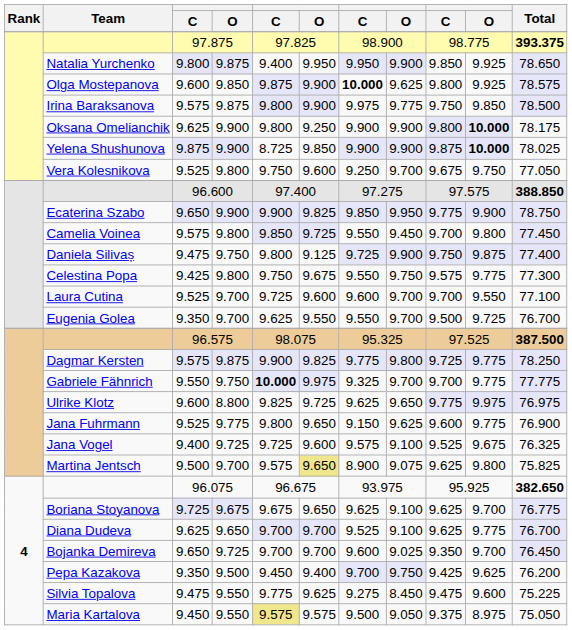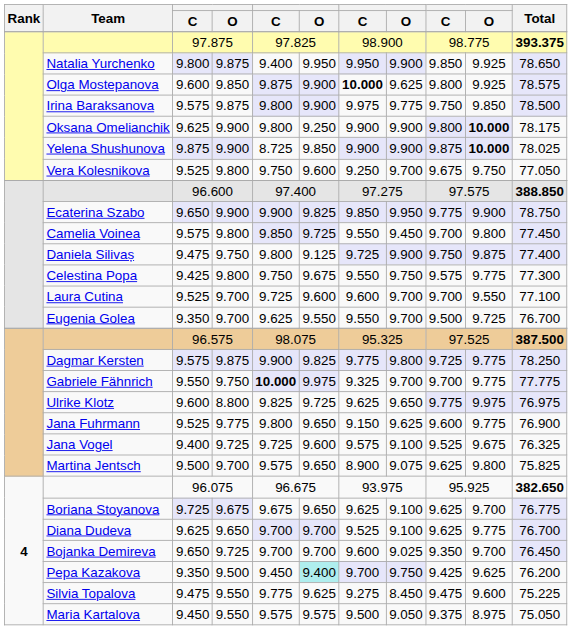(319, 466) khaki background -> (319, 466) no background
(319, 572) no background -> (319, 572) paleturquoise background
(276, 614) khaki background -> (276, 614) no background
